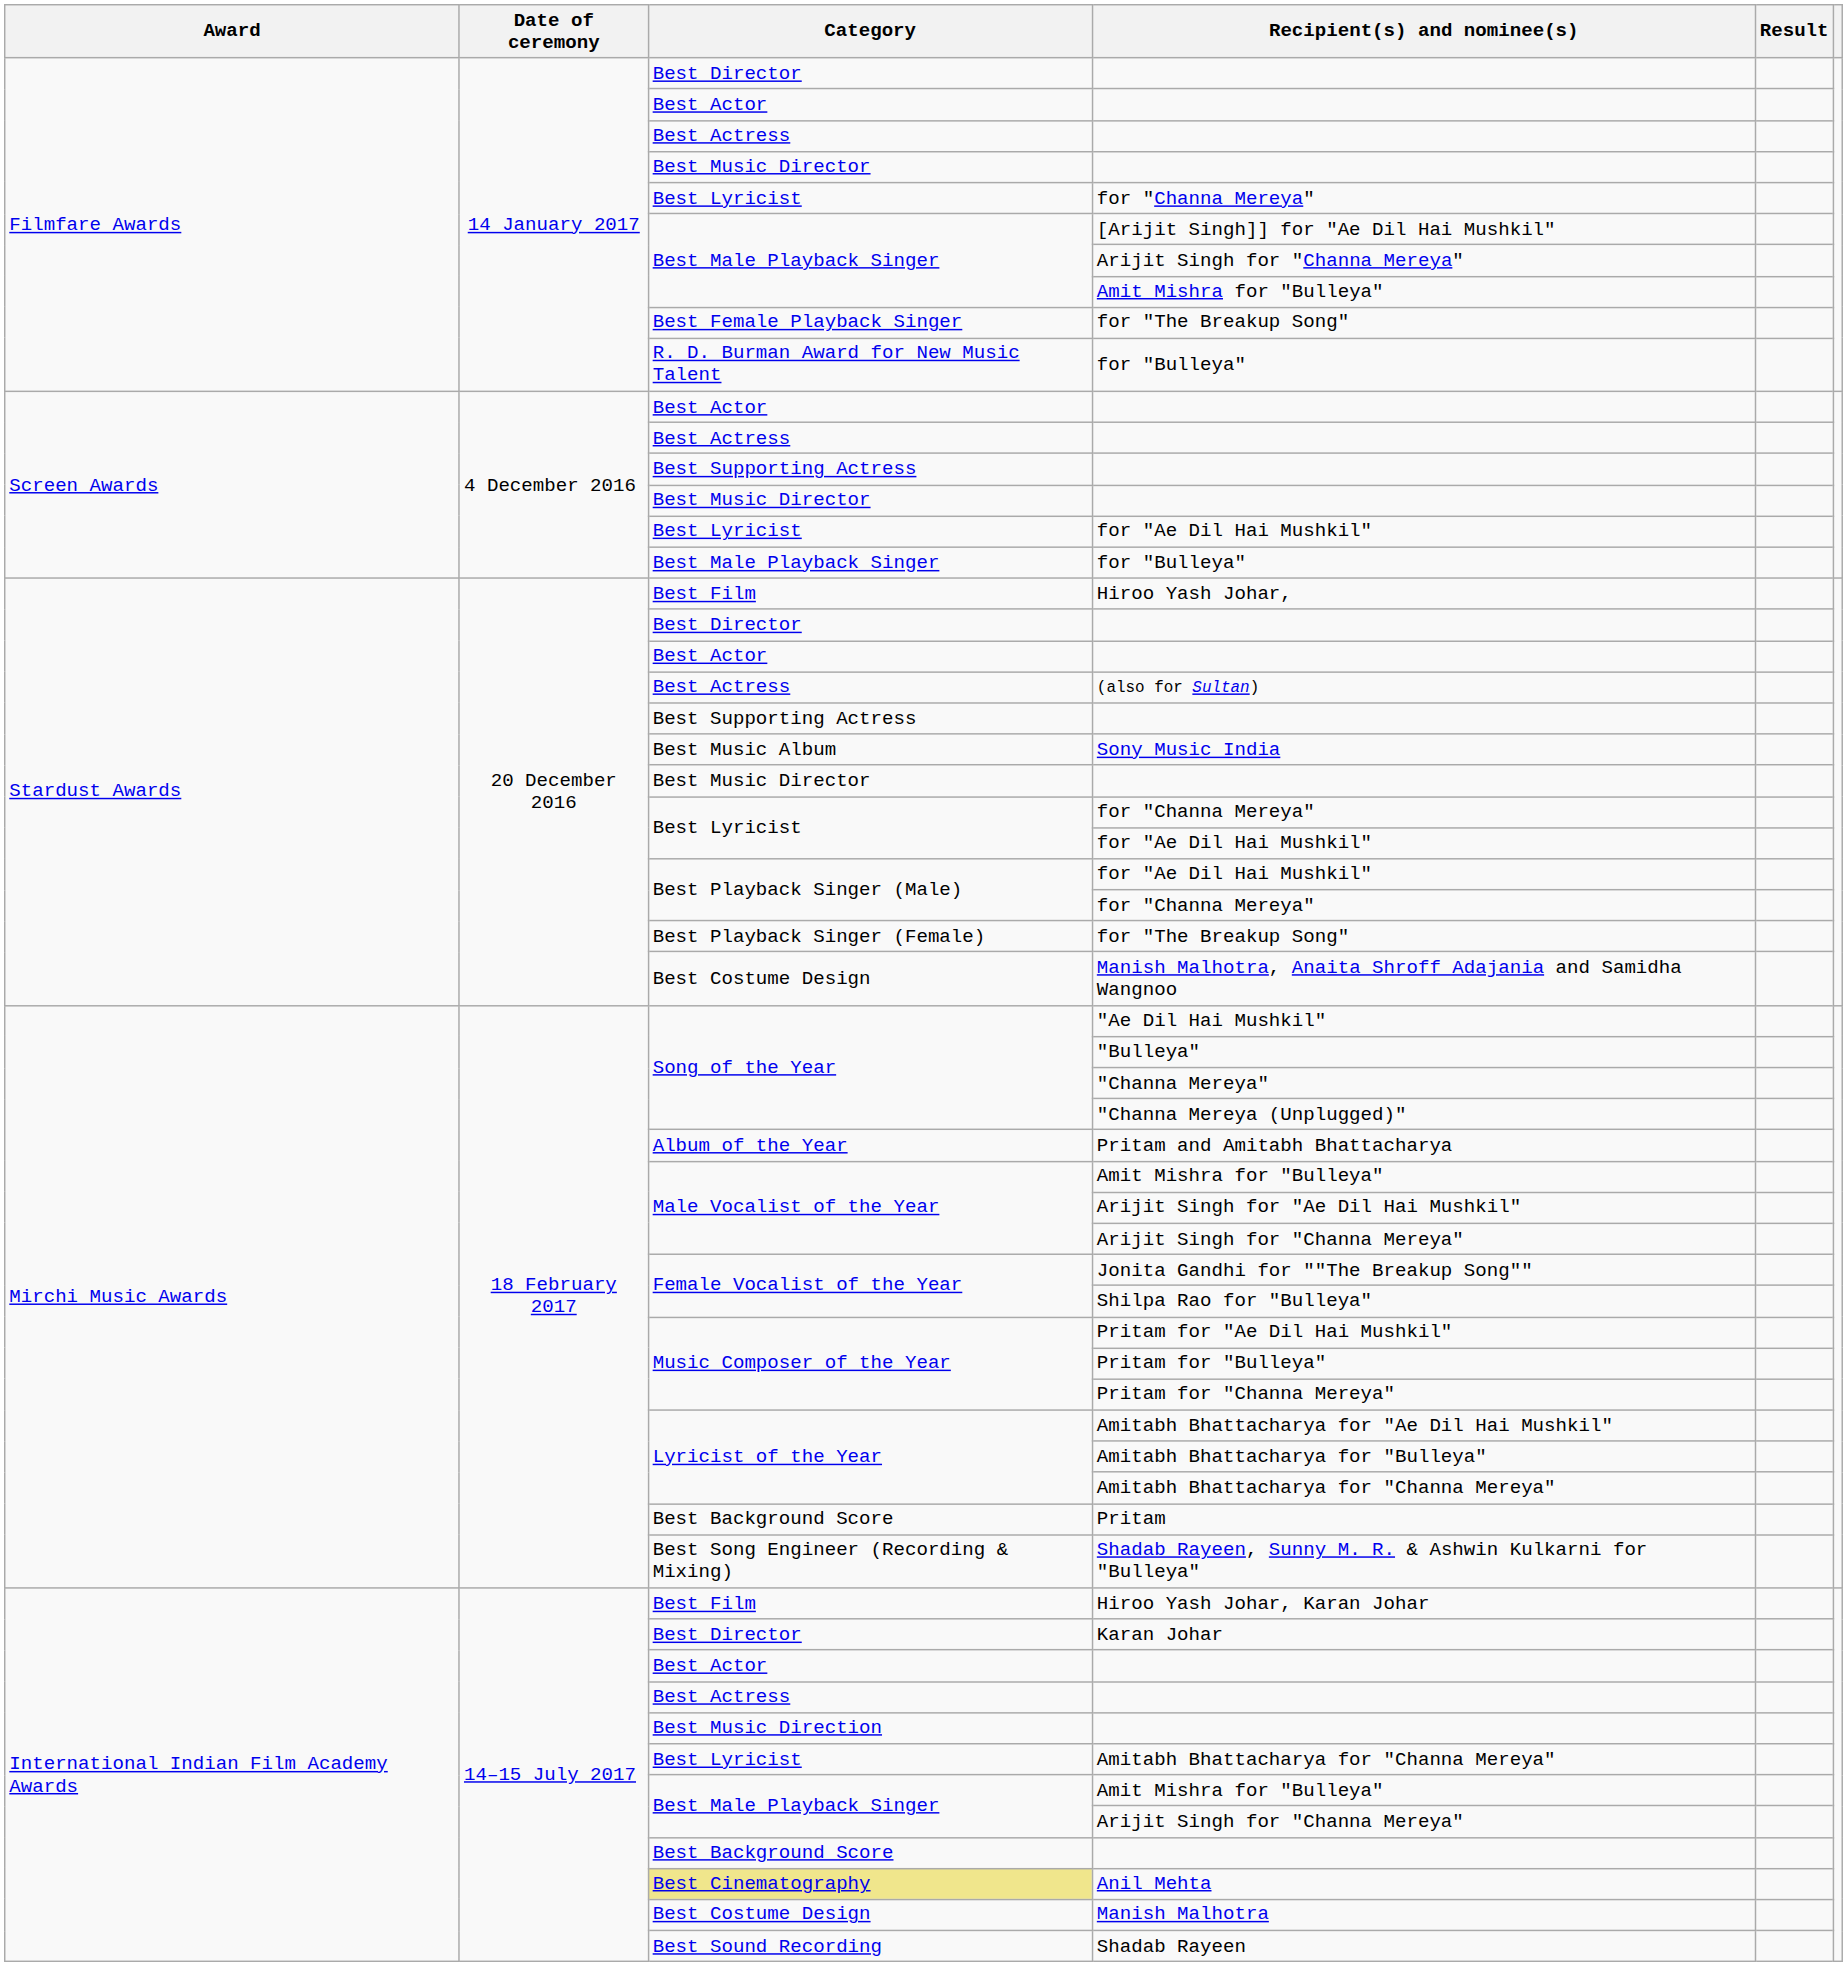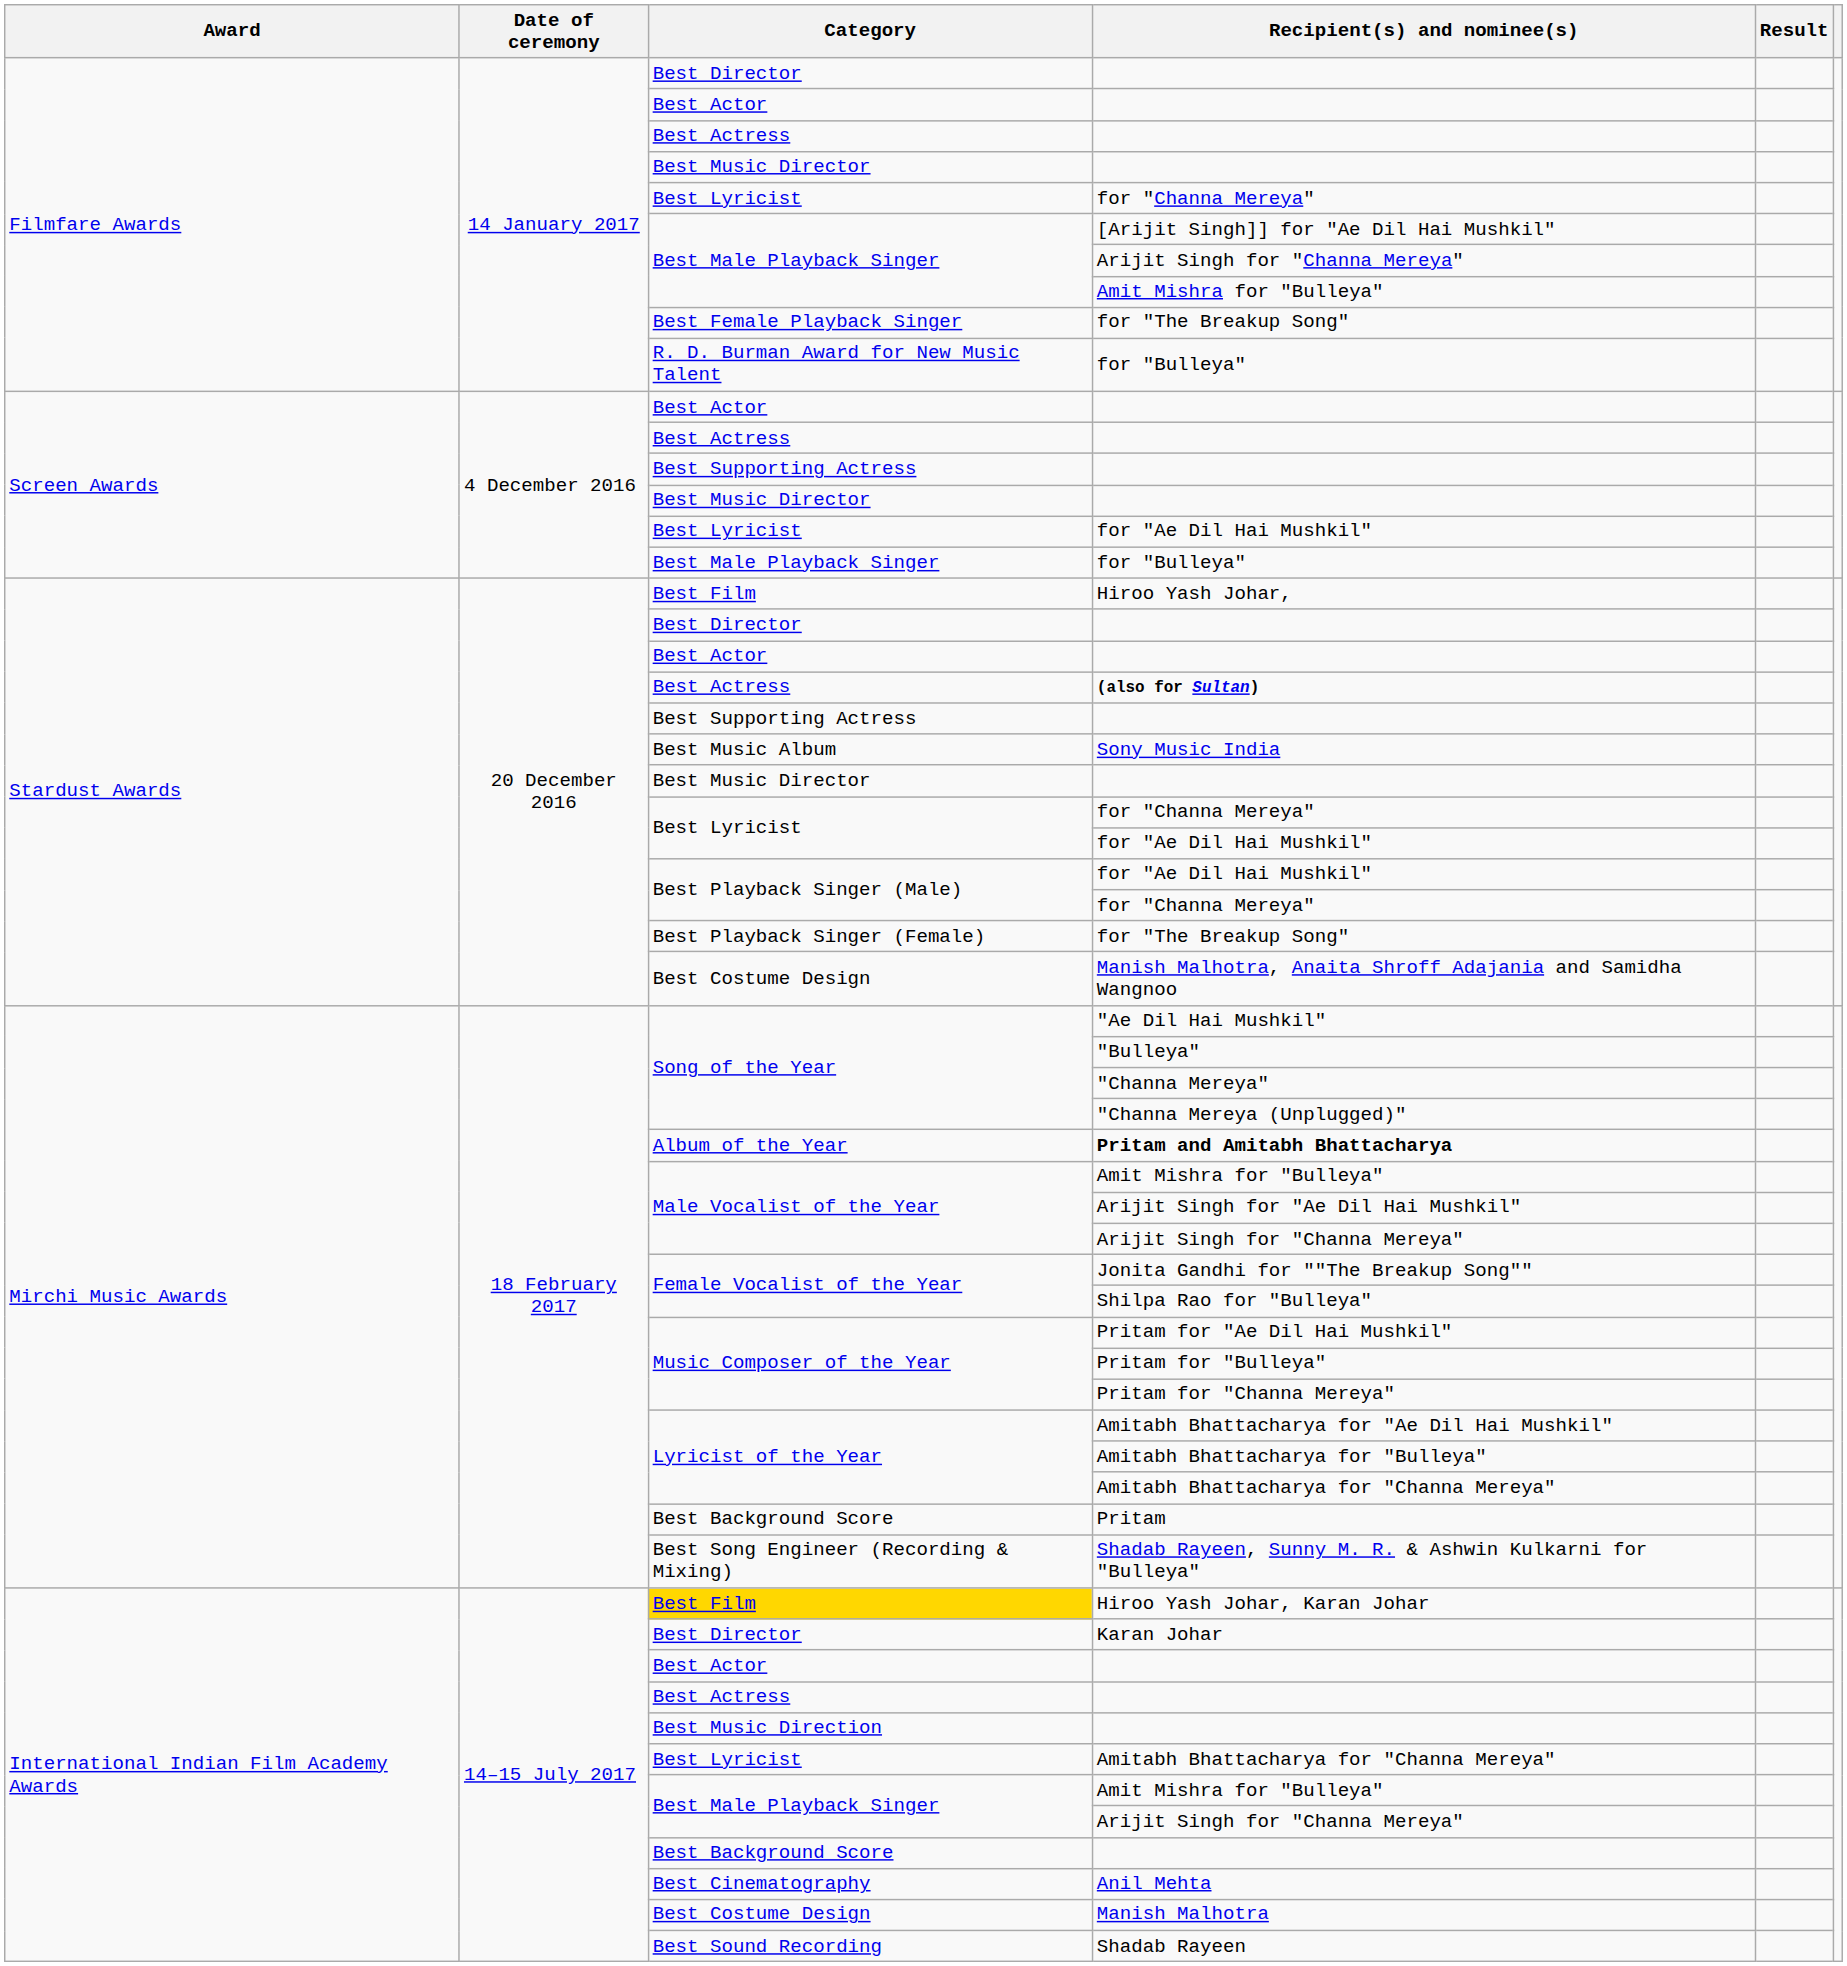(1178, 688) normal -> (1178, 687) bold
(1275, 1145) normal -> (1275, 1145) bold
(704, 1603) no background -> (704, 1603) gold background
(762, 1884) khaki background -> (762, 1884) no background
